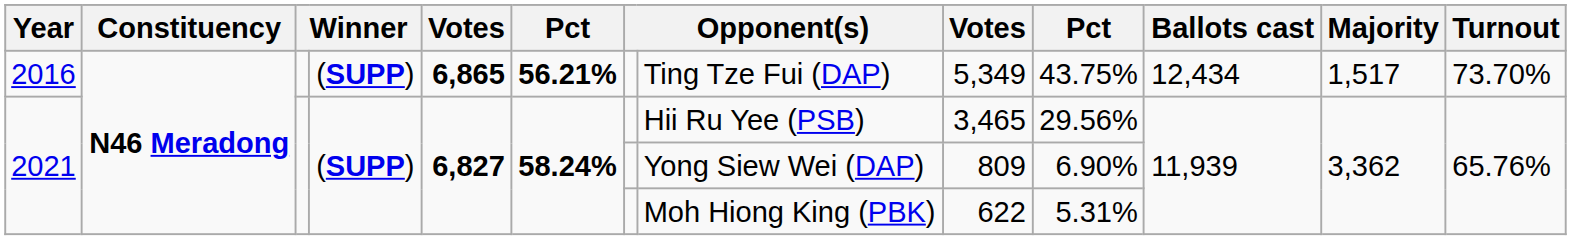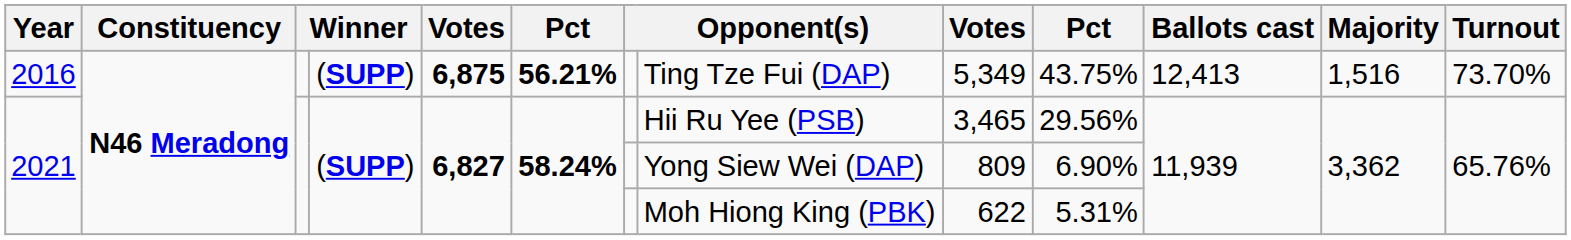(469, 74) 6,865 -> (469, 74) 6,875
(1196, 74) 12,434 -> (1196, 74) 12,413
(1364, 74) 1,517 -> (1364, 74) 1,516
